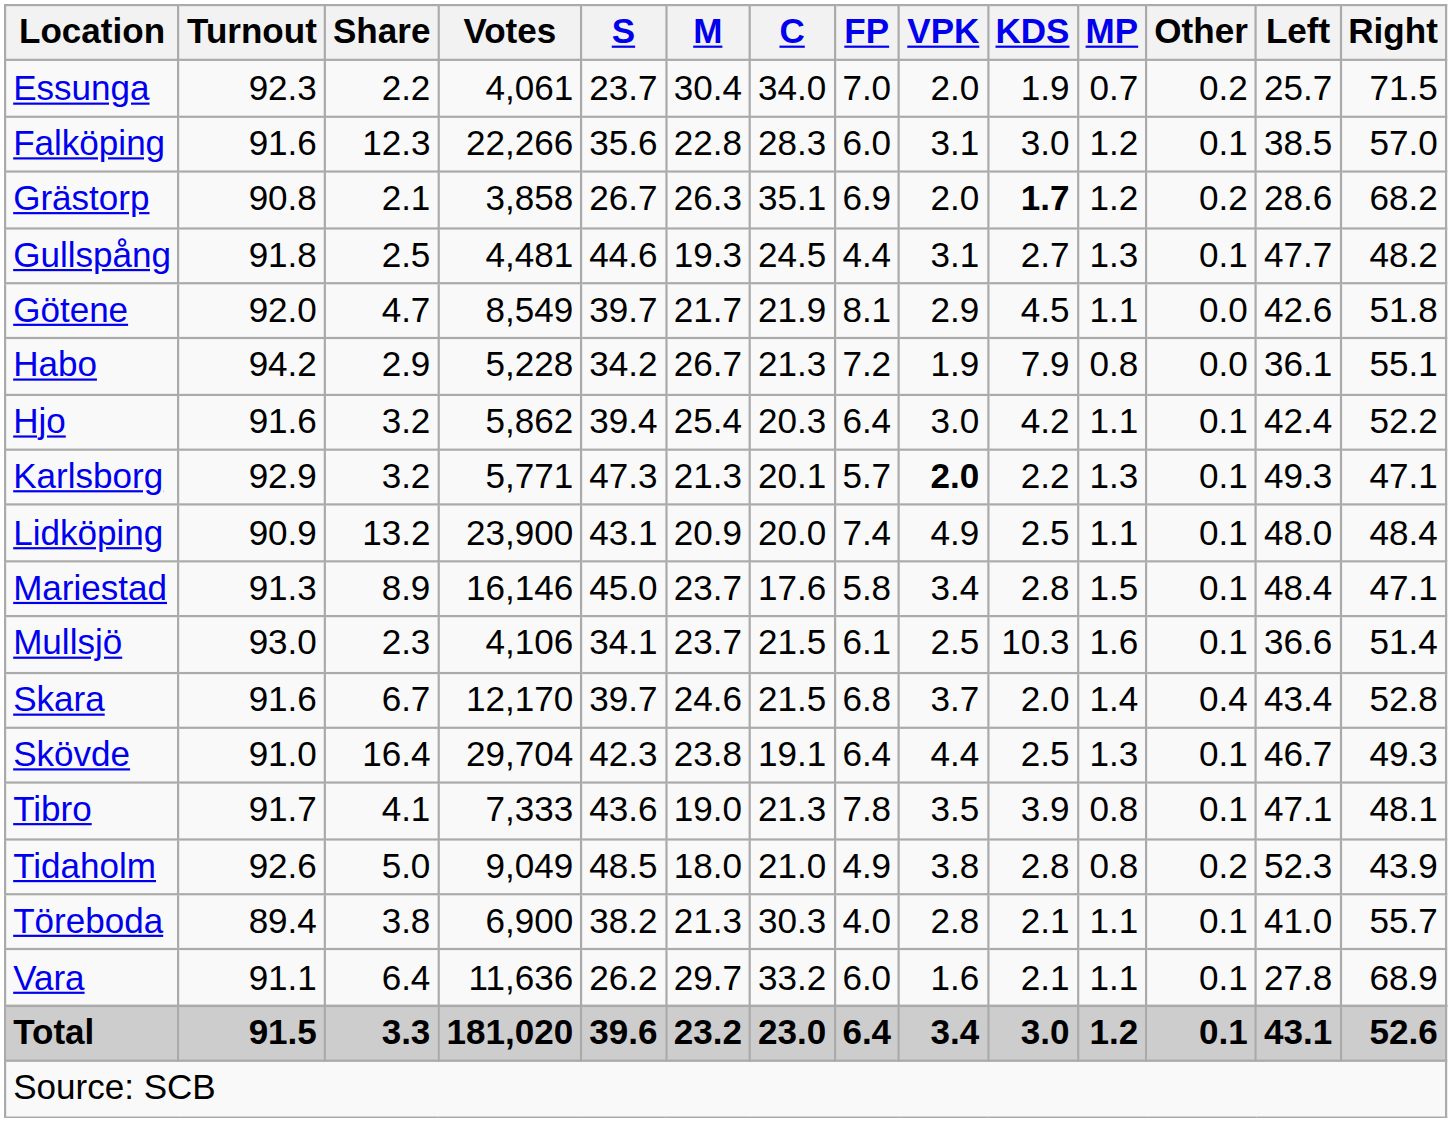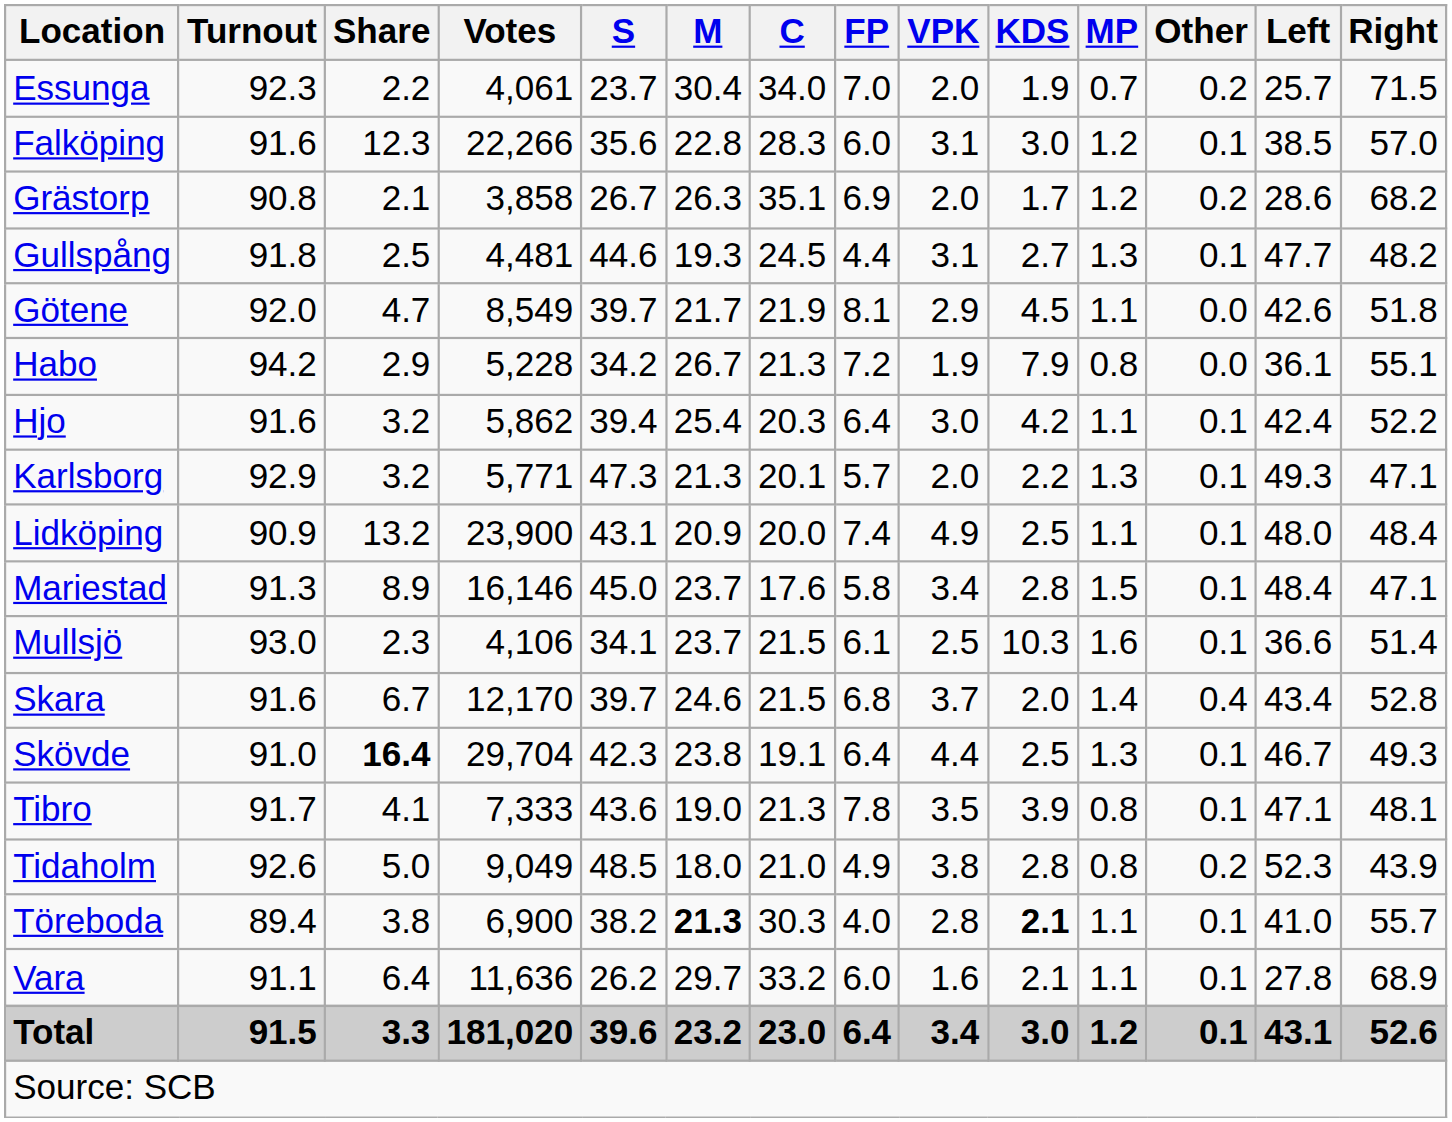(1045, 198) bold -> (1045, 198) normal
(955, 476) bold -> (955, 476) normal
(396, 754) normal -> (396, 754) bold
(708, 921) normal -> (708, 921) bold
(1045, 921) normal -> (1045, 921) bold
